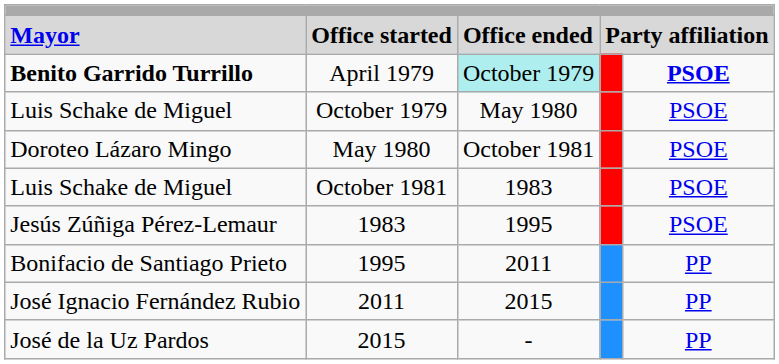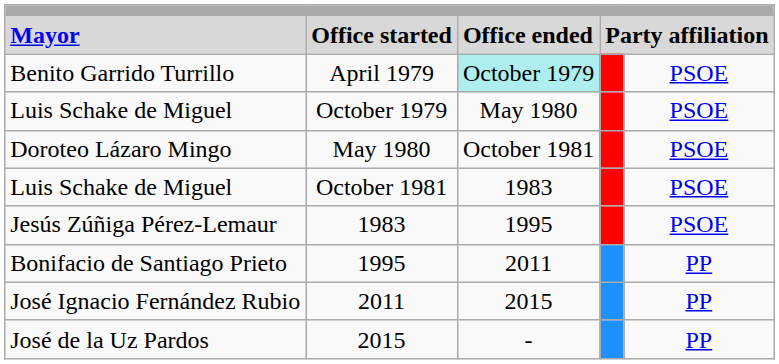(132, 72) bold -> (122, 72) normal
(698, 72) bold -> (699, 72) normal
